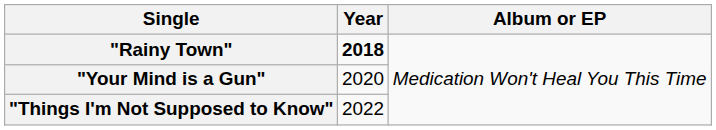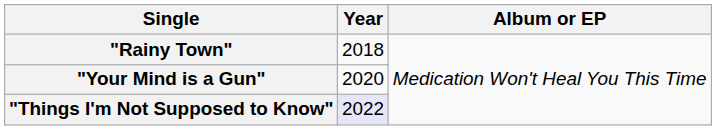(363, 49) bold -> (363, 49) normal
(363, 109) no background -> (363, 109) lavender background
